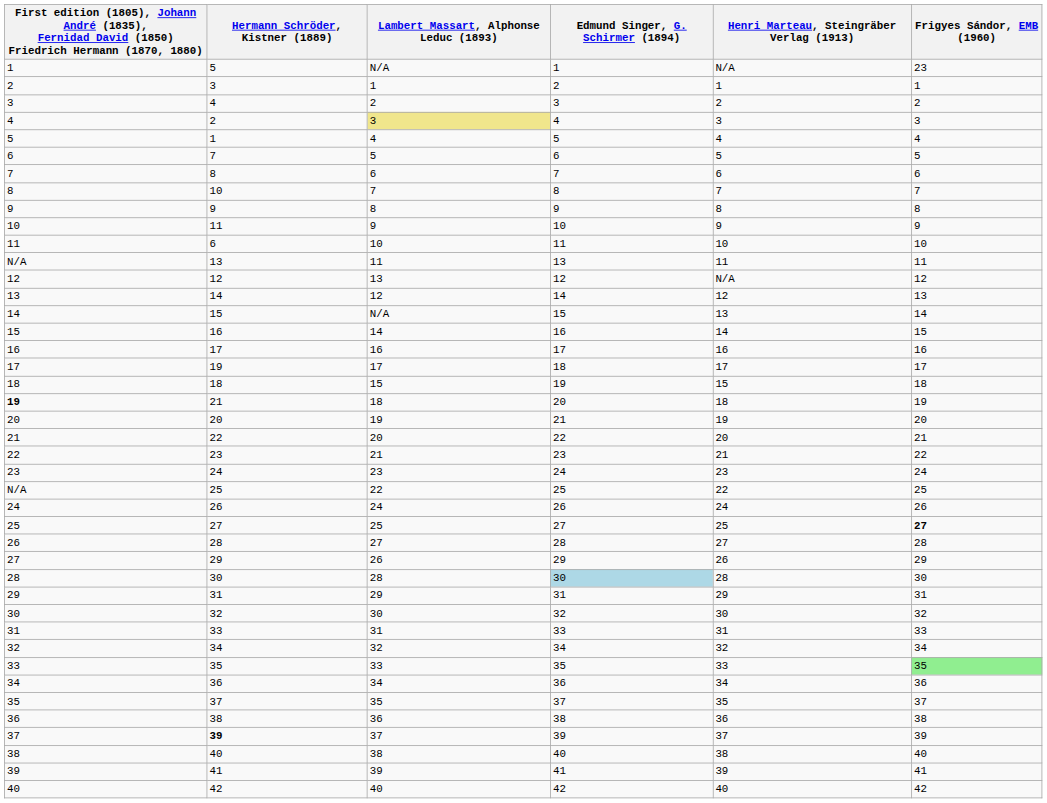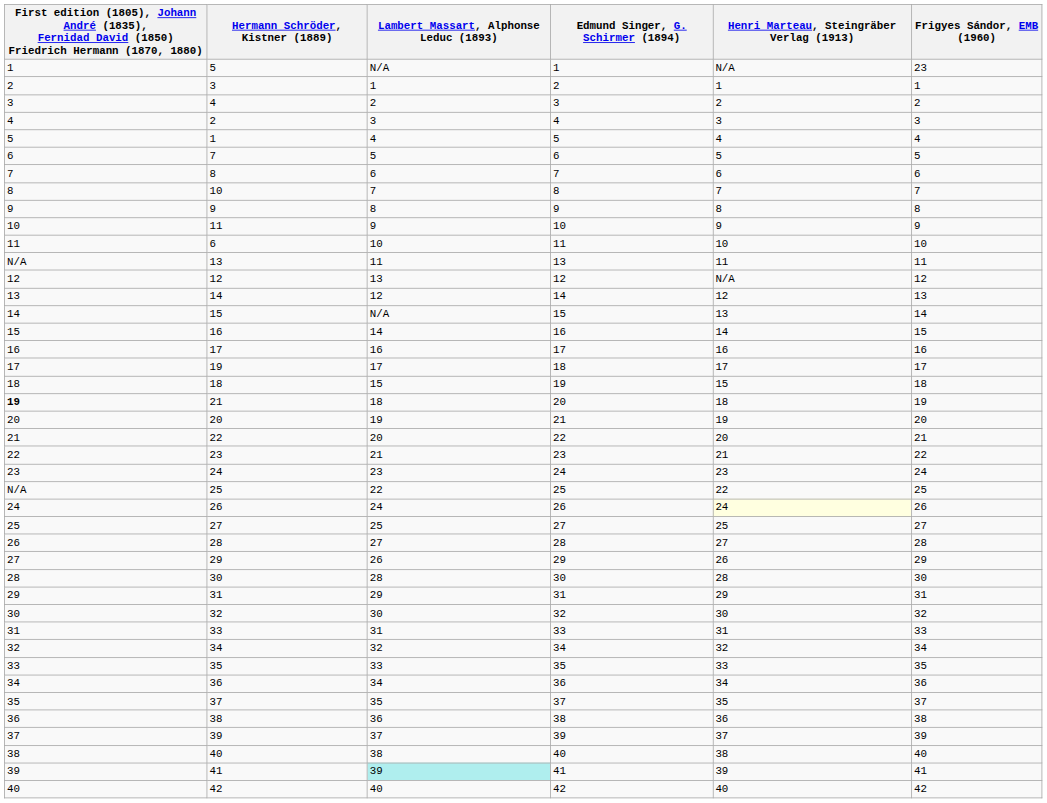(373, 121) khaki background -> (373, 121) no background
(722, 508) no background -> (722, 508) lightyellow background
(920, 525) bold -> (920, 525) normal
(560, 578) lightblue background -> (560, 578) no background
(920, 666) lightgreen background -> (920, 666) no background
(216, 736) bold -> (216, 736) normal
(376, 772) no background -> (376, 772) paleturquoise background
